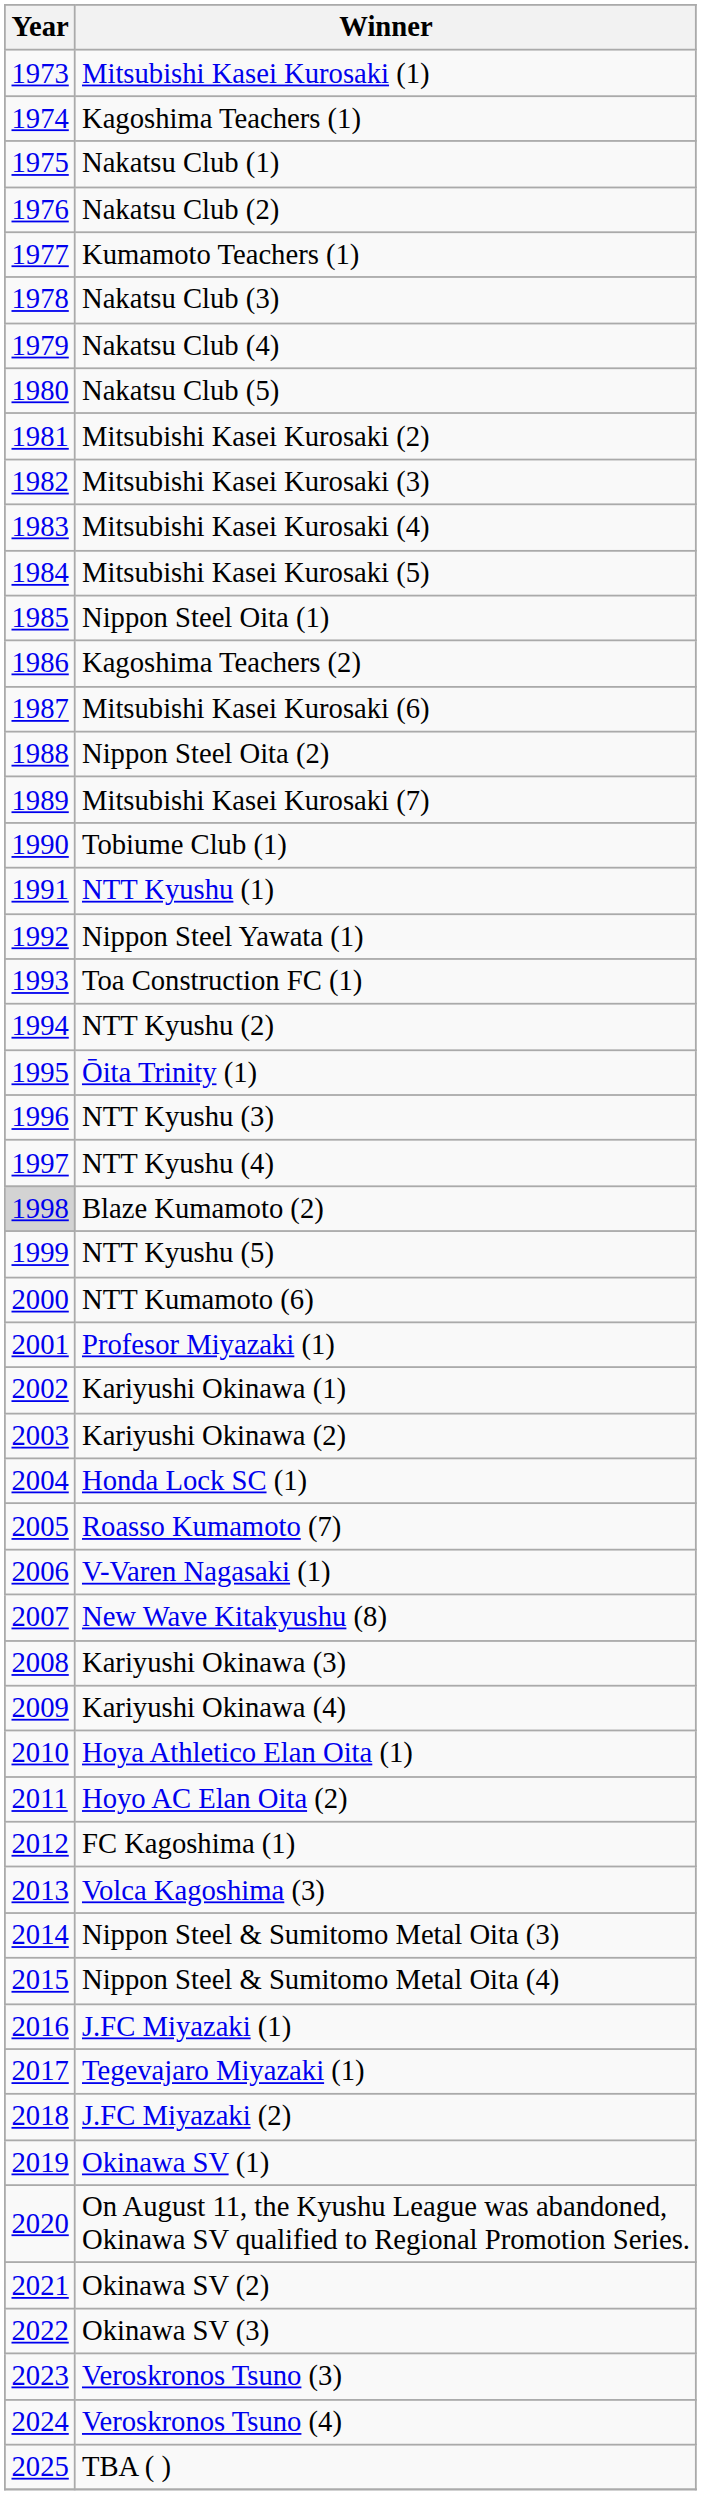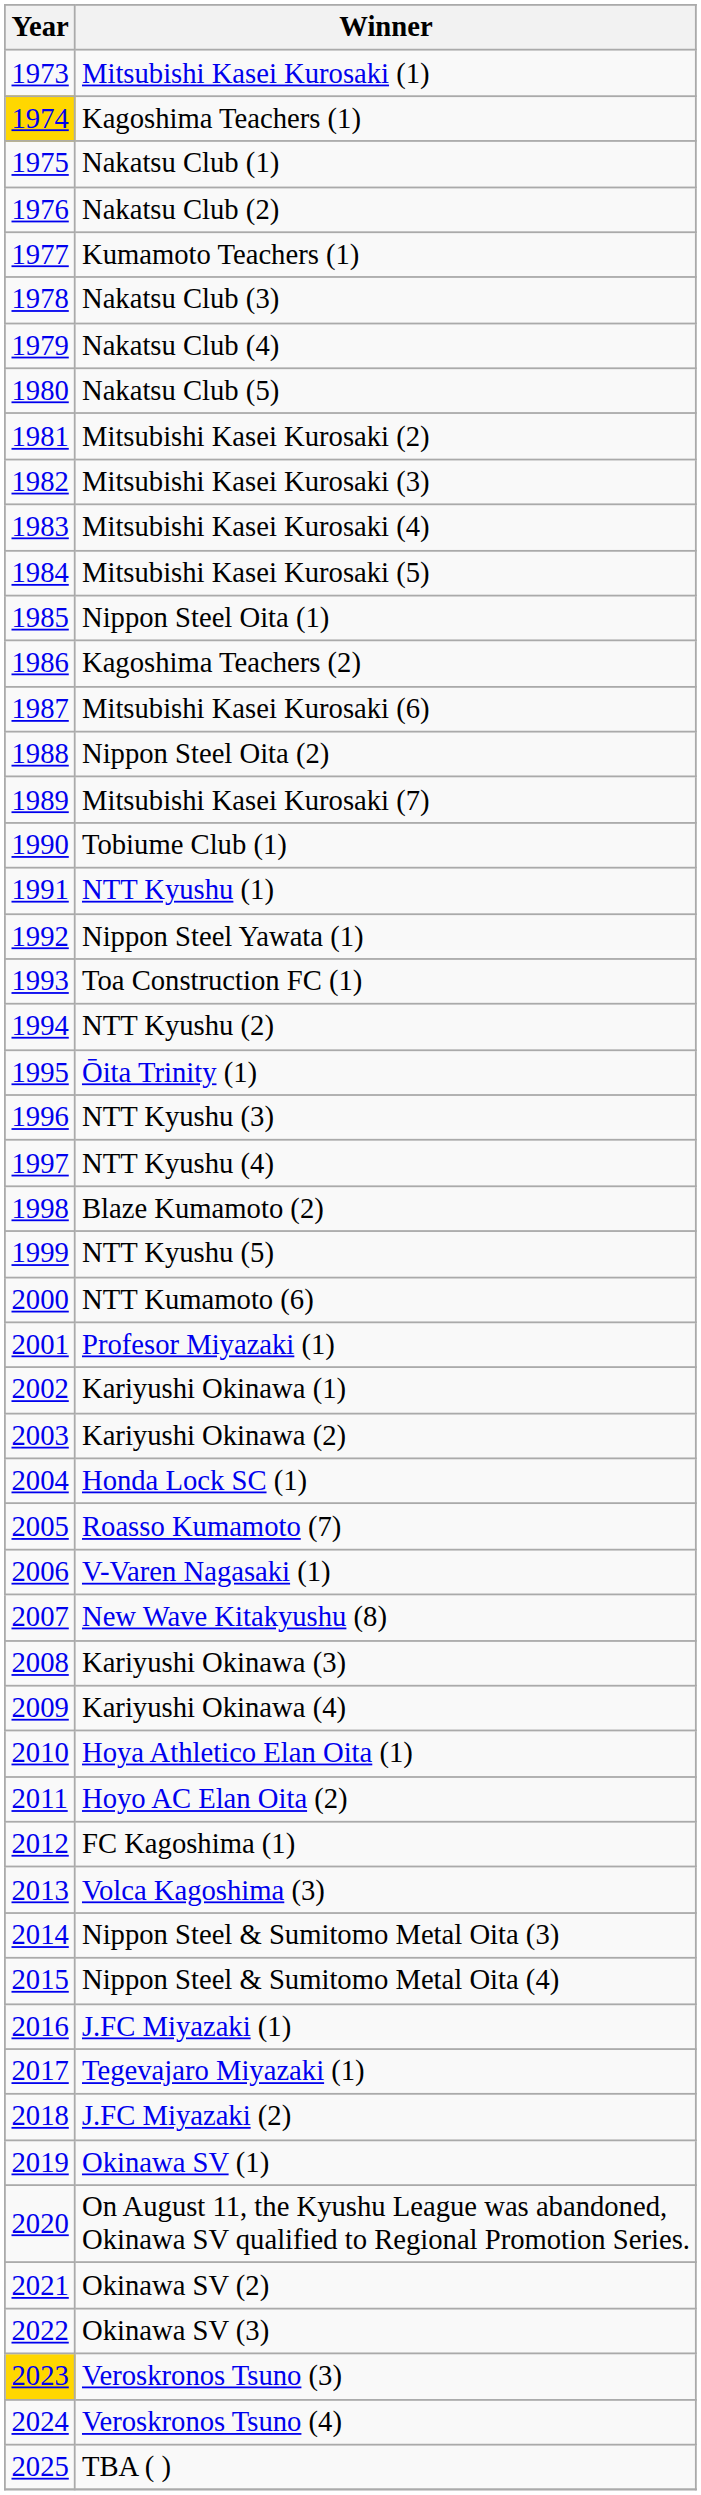(40, 118) no background -> (40, 118) gold background
(40, 1208) lightgrey background -> (40, 1208) no background
(40, 2375) no background -> (40, 2375) gold background
